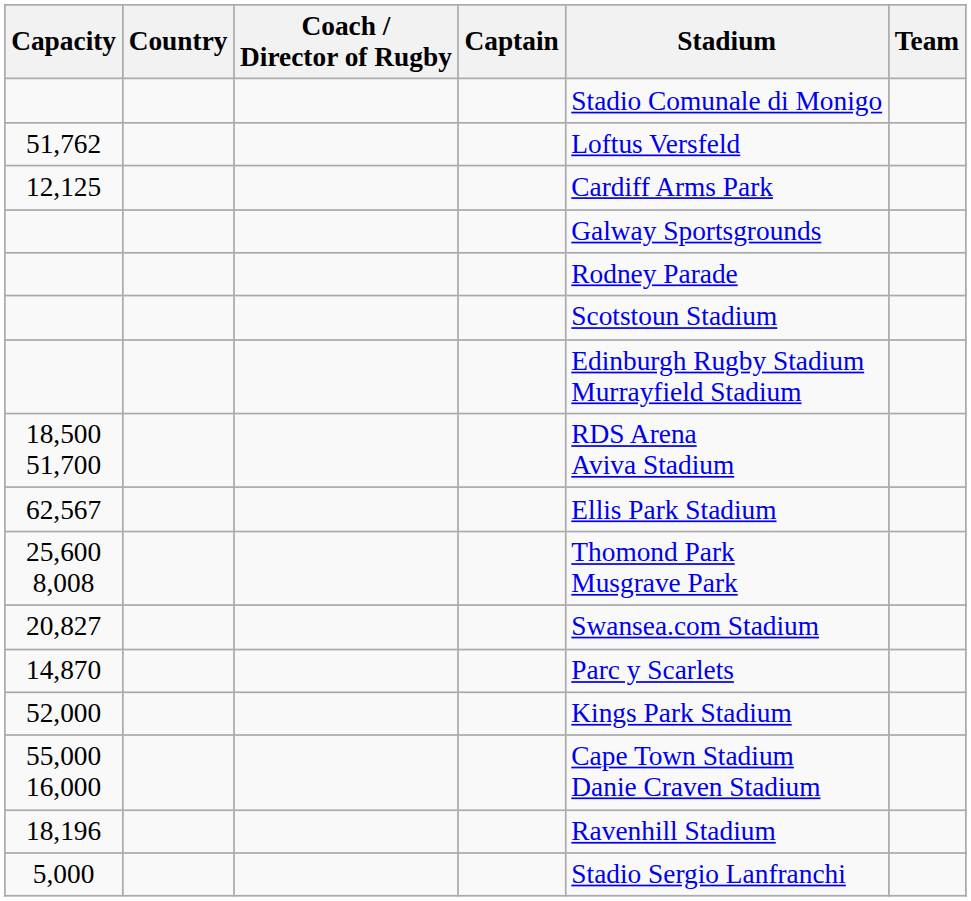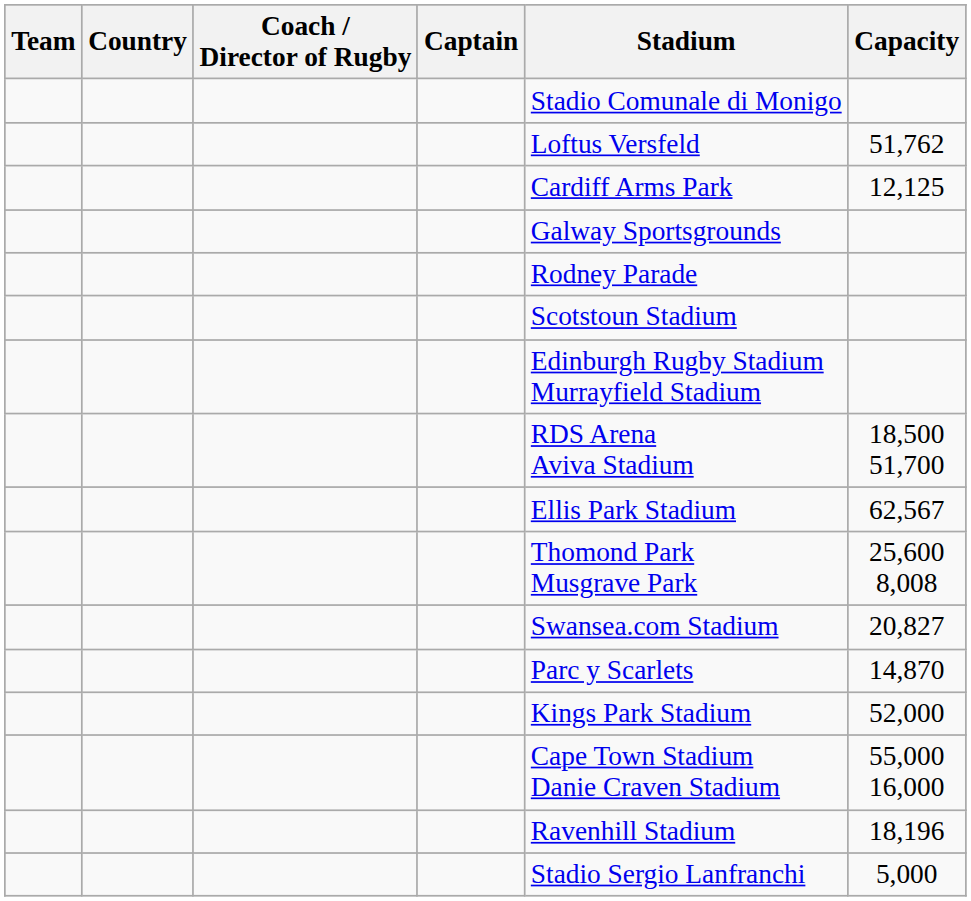columns swapped: (927, 41) <-> (64, 41)
